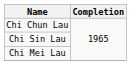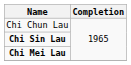(37, 39) normal -> (37, 39) bold
(37, 53) normal -> (37, 53) bold
